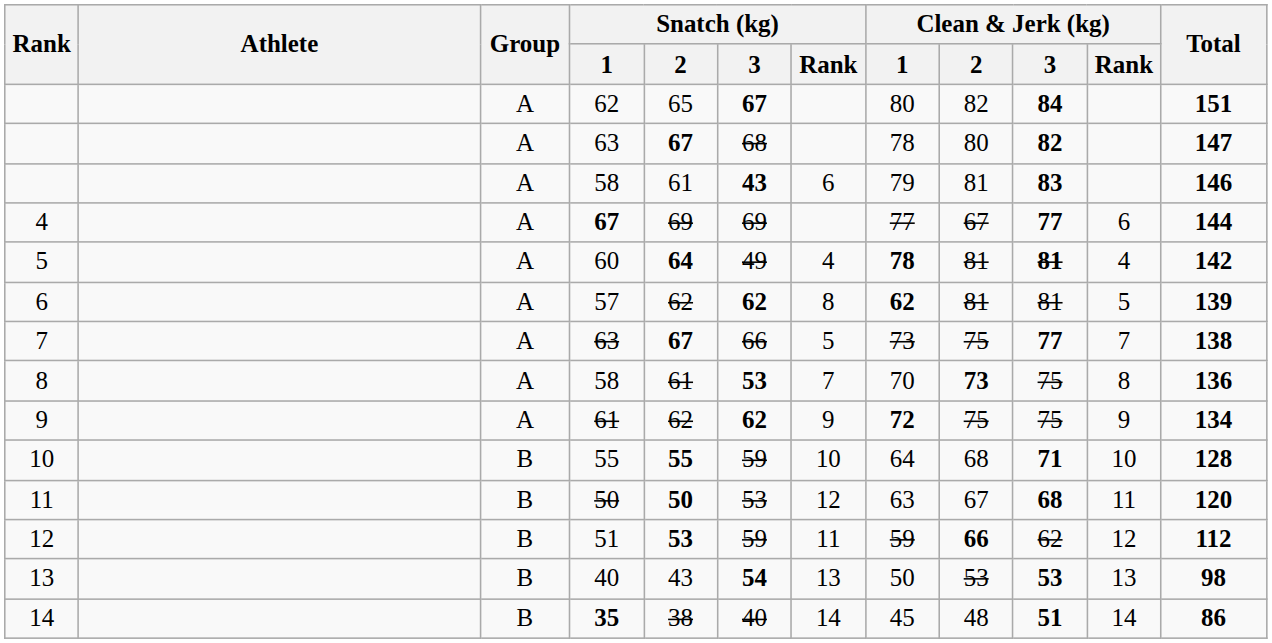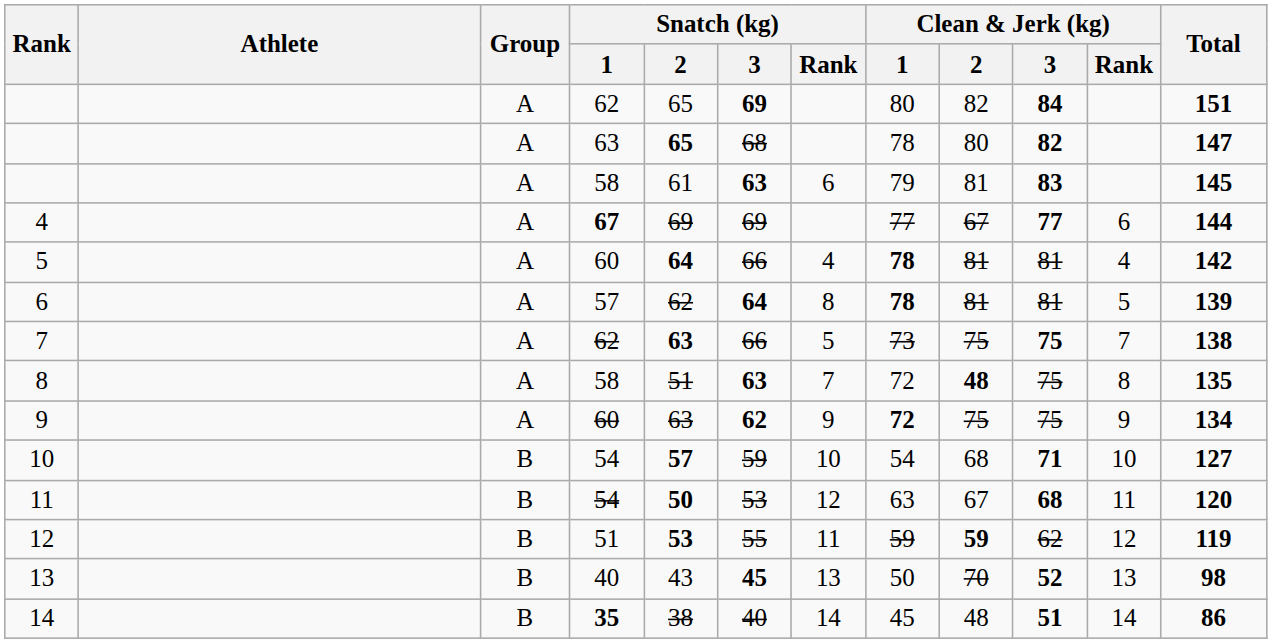(754, 103) 67 -> (754, 103) 69
(681, 143) 67 -> (681, 143) 65
(754, 182) 43 -> (754, 182) 63
(1213, 182) 146 -> (1213, 182) 145
(754, 261) 49 -> (754, 261) 66
(1050, 261) bold -> (1050, 261) normal
(754, 301) 62 -> (754, 301) 64
(902, 301) 62 -> (902, 301) 78
(607, 340) 63 -> (607, 340) 62
(681, 340) 67 -> (681, 340) 63
(1050, 340) 77 -> (1050, 340) 75
(681, 380) 61 -> (681, 380) 51
(754, 380) 53 -> (754, 380) 63
(902, 380) 70 -> (902, 380) 72
(976, 380) 73 -> (976, 380) 48
(1213, 380) 136 -> (1213, 380) 135
(607, 420) 61 -> (607, 420) 60
(681, 420) 62 -> (681, 420) 63
(607, 459) 55 -> (607, 459) 54
(681, 459) 55 -> (681, 459) 57
(902, 459) 64 -> (902, 459) 54
(1213, 459) 128 -> (1213, 459) 127
(607, 499) 50 -> (607, 499) 54
(754, 538) 59 -> (754, 538) 55
(976, 538) 66 -> (976, 538) 59
(1213, 538) 112 -> (1213, 538) 119
(754, 578) 54 -> (754, 578) 45
(976, 578) 53 -> (976, 578) 70
(1050, 578) 53 -> (1050, 578) 52
